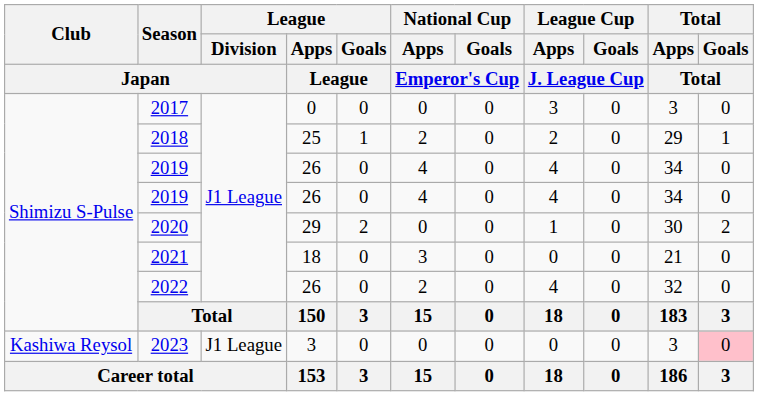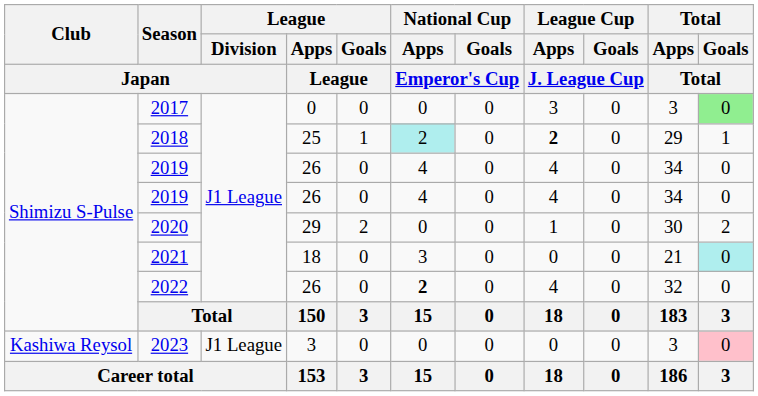(726, 108) no background -> (726, 108) lightgreen background
(423, 138) no background -> (423, 138) paleturquoise background
(553, 138) normal -> (553, 138) bold
(726, 256) no background -> (726, 256) paleturquoise background
(423, 286) normal -> (423, 286) bold
